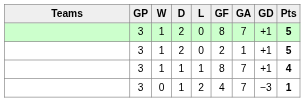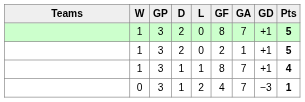columns swapped: (141, 13) <-> (162, 13)
